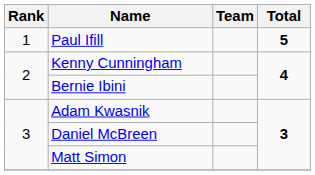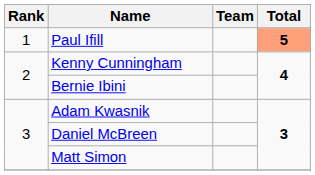(284, 39) no background -> (284, 39) lightsalmon background
